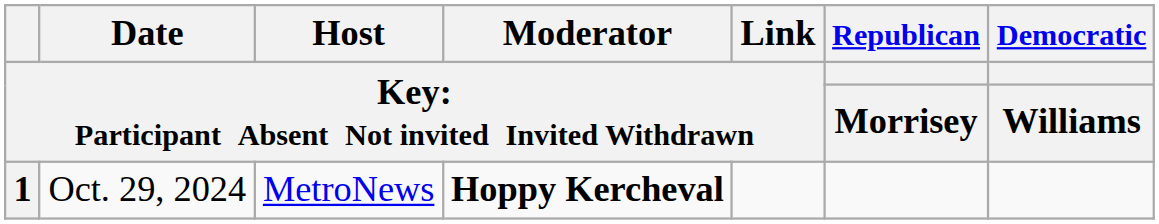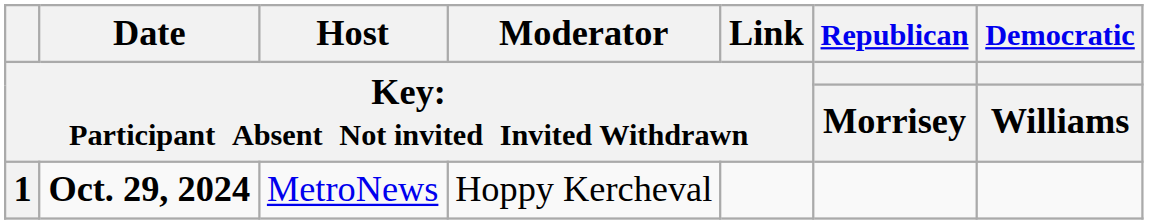(147, 189) normal -> (149, 189) bold
(587, 189) bold -> (584, 189) normal
